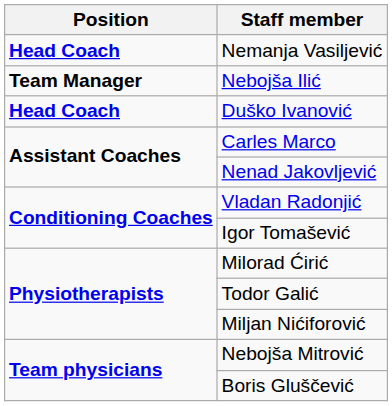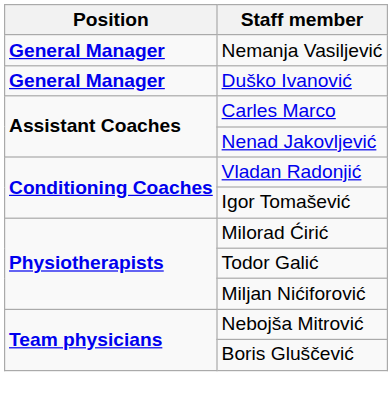(65, 50) Head Coach -> (87, 50) General Manager
- row: (271, 80)
(65, 111) Head Coach -> (87, 80) General Manager
